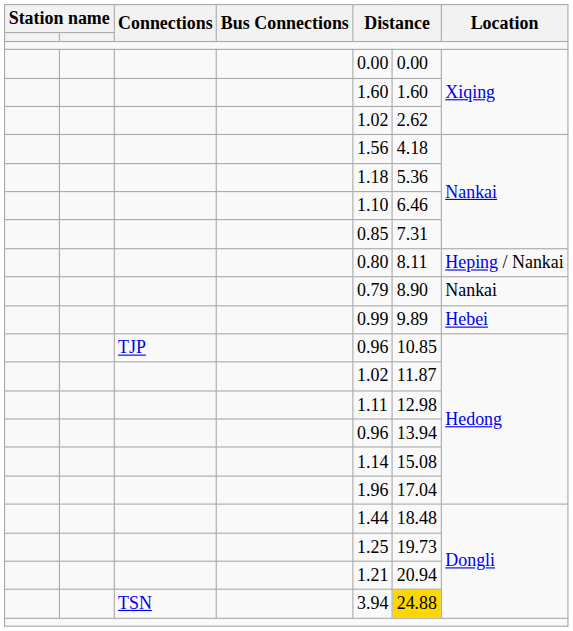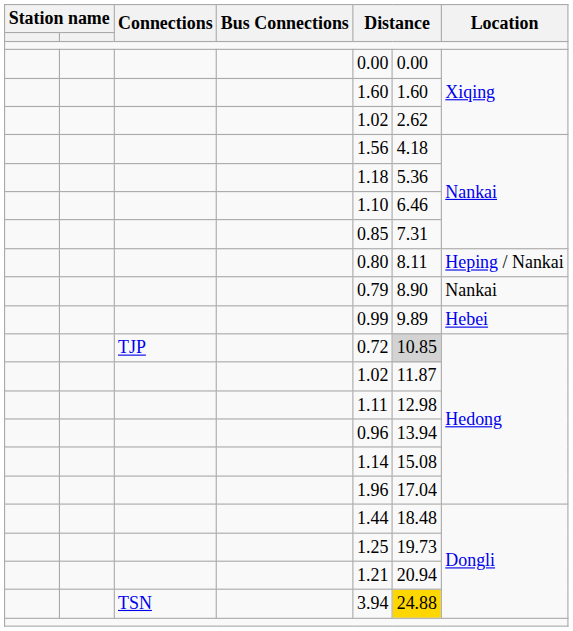(373, 347) 0.96 -> (373, 347) 0.72
(417, 347) no background -> (417, 347) lightgrey background
